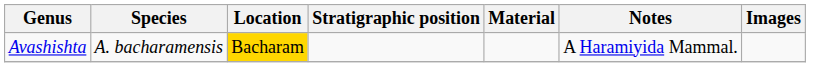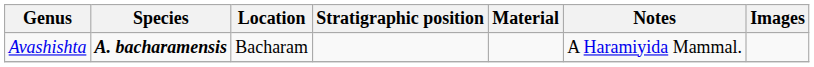(159, 47) normal -> (161, 47) bold
(268, 47) gold background -> (272, 47) no background
